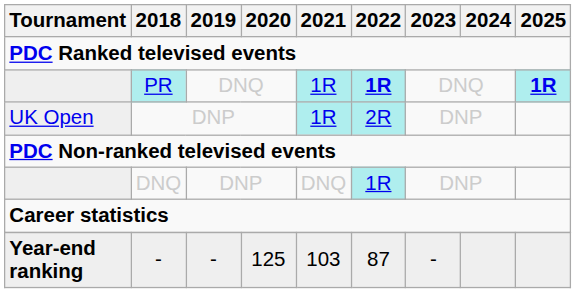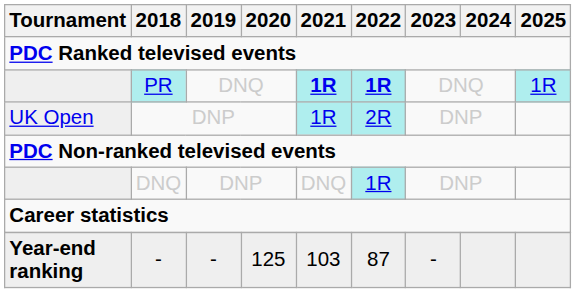(323, 85) normal -> (323, 85) bold
(543, 85) bold -> (543, 85) normal
